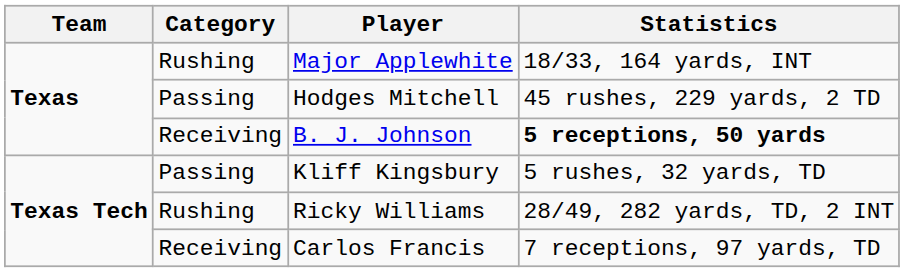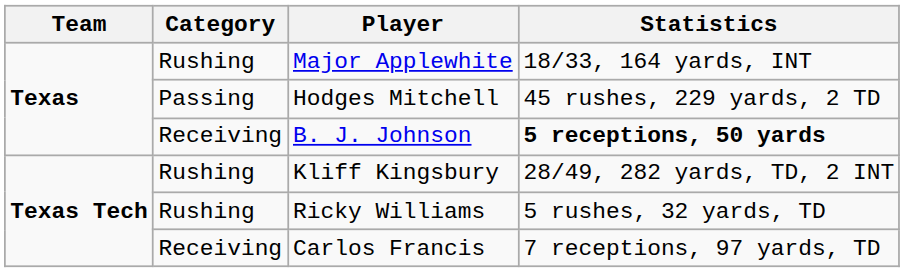(207, 174) Passing -> (207, 174) Rushing
(675, 174) 5 rushes, 32 yards, TD -> (709, 174) 28/49, 282 yards, TD, 2 INT
(709, 211) 28/49, 282 yards, TD, 2 INT -> (675, 211) 5 rushes, 32 yards, TD
